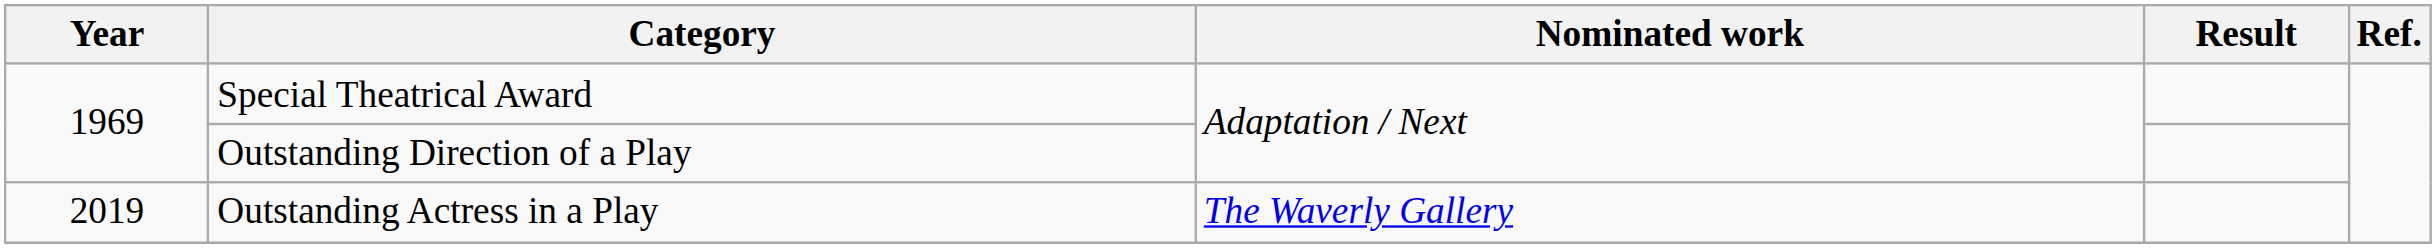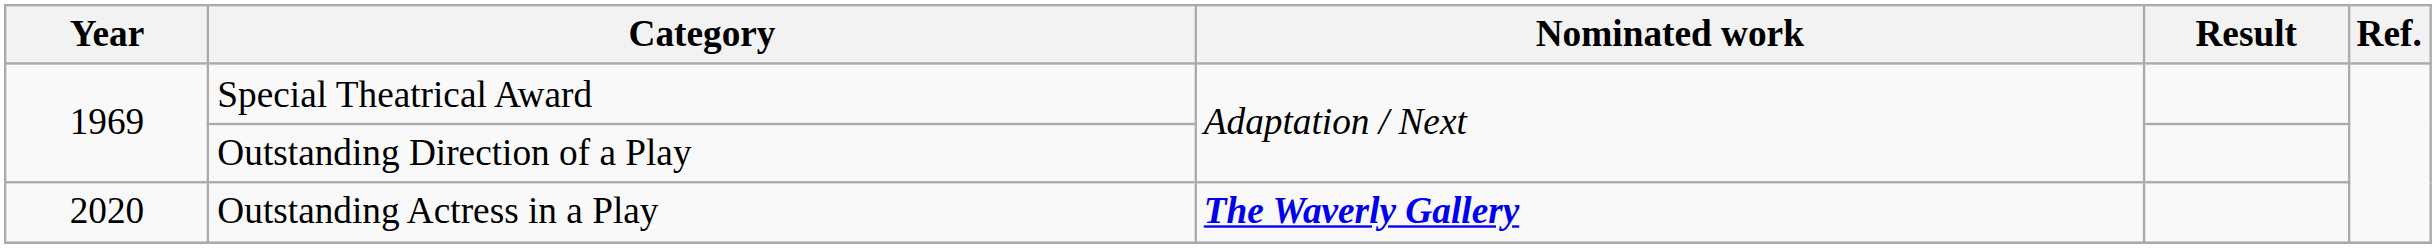(107, 211) 2019 -> (107, 211) 2020
(1358, 211) normal -> (1362, 211) bold
